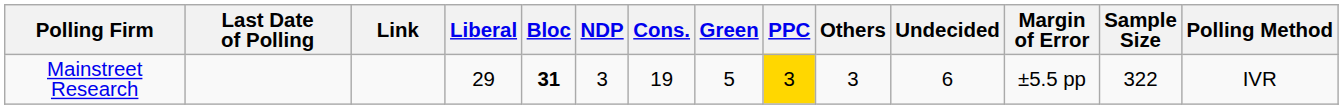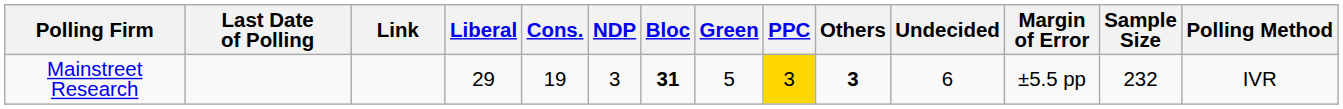columns swapped: (662, 30) <-> (549, 30)
(853, 79) normal -> (853, 79) bold
(1141, 79) 322 -> (1141, 79) 232
